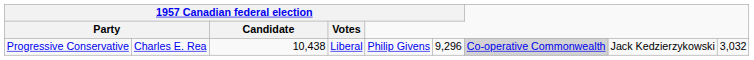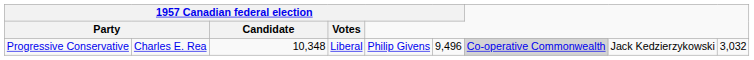(309, 47) 10,438 -> (309, 47) 10,348
(448, 47) 9,296 -> (448, 47) 9,496
